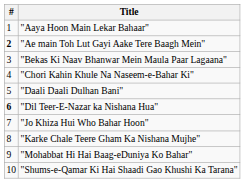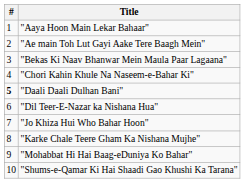(9, 44) bold -> (9, 44) normal
(9, 91) normal -> (9, 91) bold
(9, 107) bold -> (9, 107) normal
